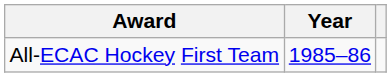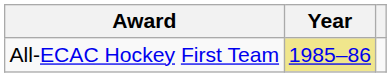(330, 54) no background -> (330, 54) khaki background
